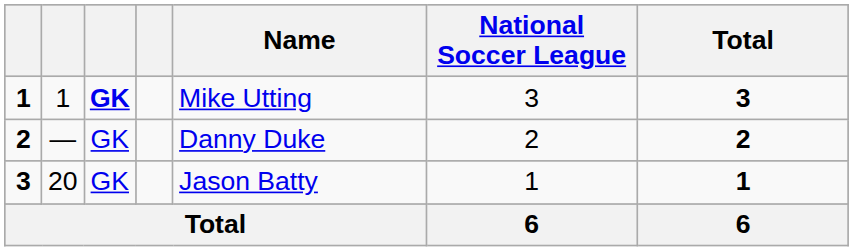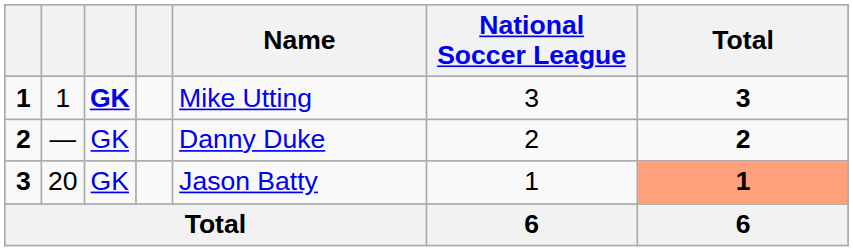(743, 181) no background -> (743, 181) lightsalmon background
